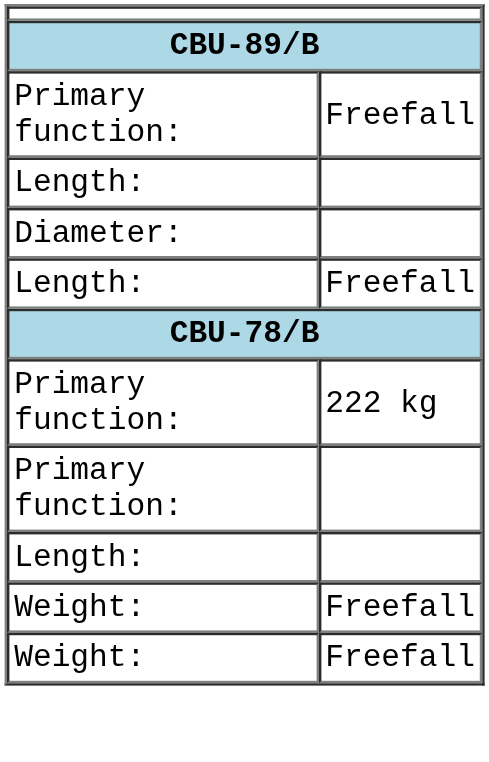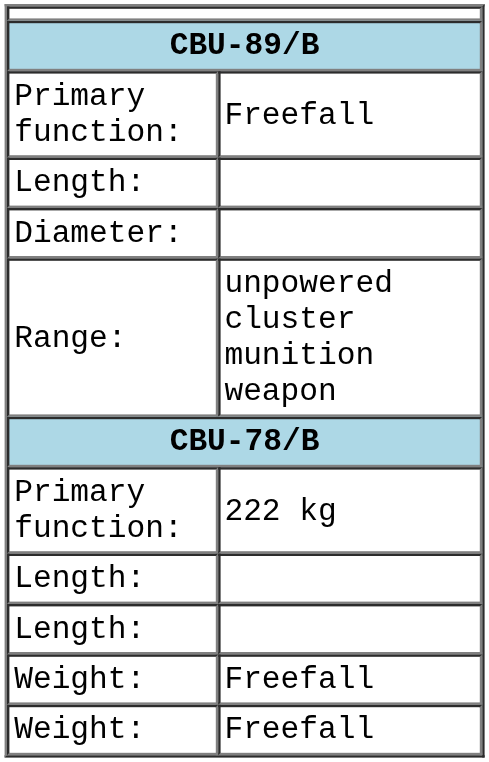(80, 284) Length: -> (70, 338) Range:
(400, 284) Freefall -> (309, 338) unpowered cluster munition weapon
(98, 489) Primary function: -> (80, 579) Length:
